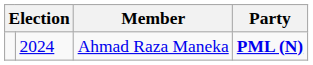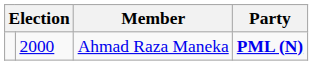(37, 45) 2024 -> (37, 45) 2000
